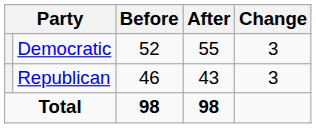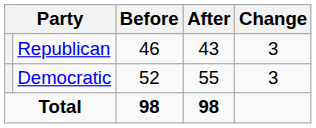rows swapped: (64, 48) <-> (64, 78)
